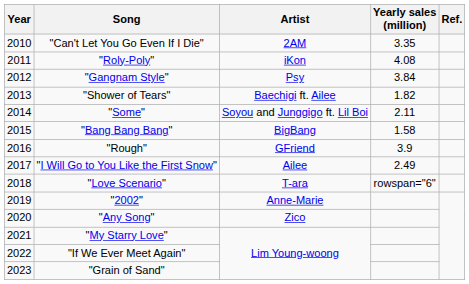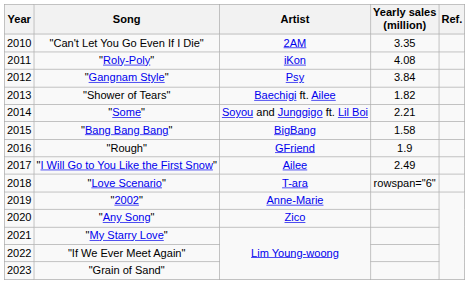(405, 113) 2.11 -> (405, 113) 2.21
(405, 148) 3.9 -> (405, 148) 1.9
